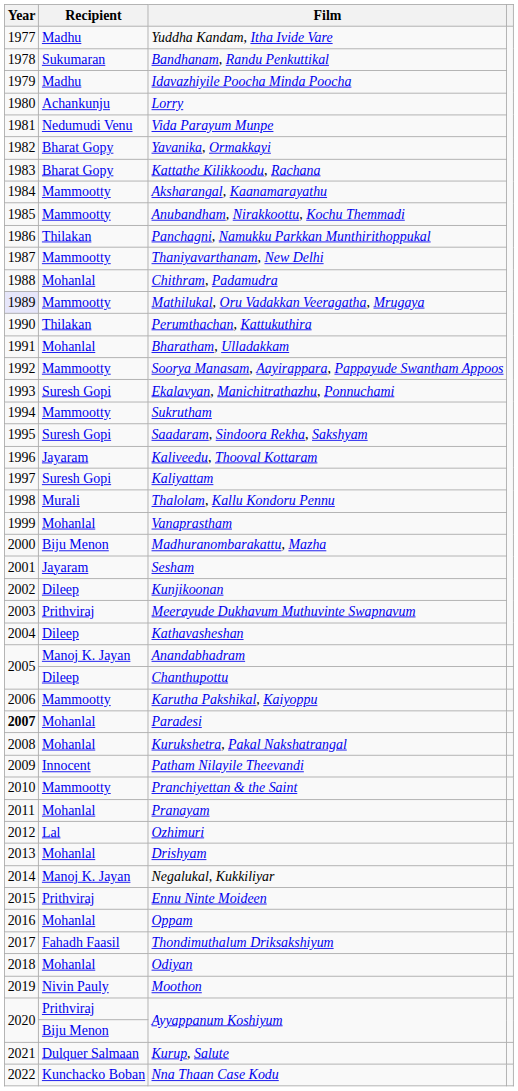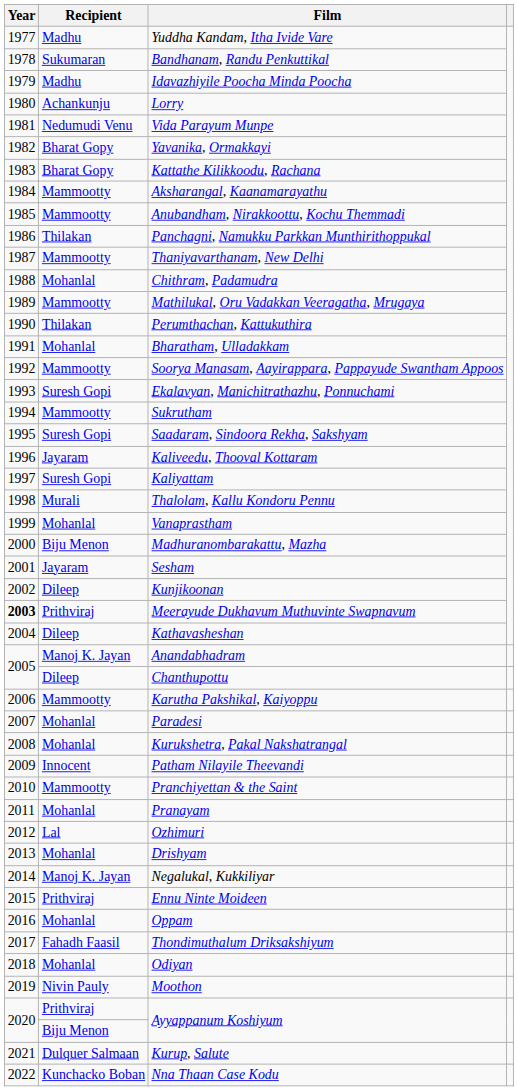(22, 302) lavender background -> (22, 302) no background
(22, 611) normal -> (22, 611) bold
(22, 721) bold -> (22, 721) normal
